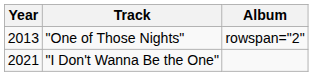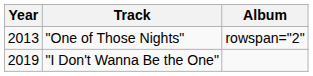(23, 60) 2021 -> (23, 60) 2019
